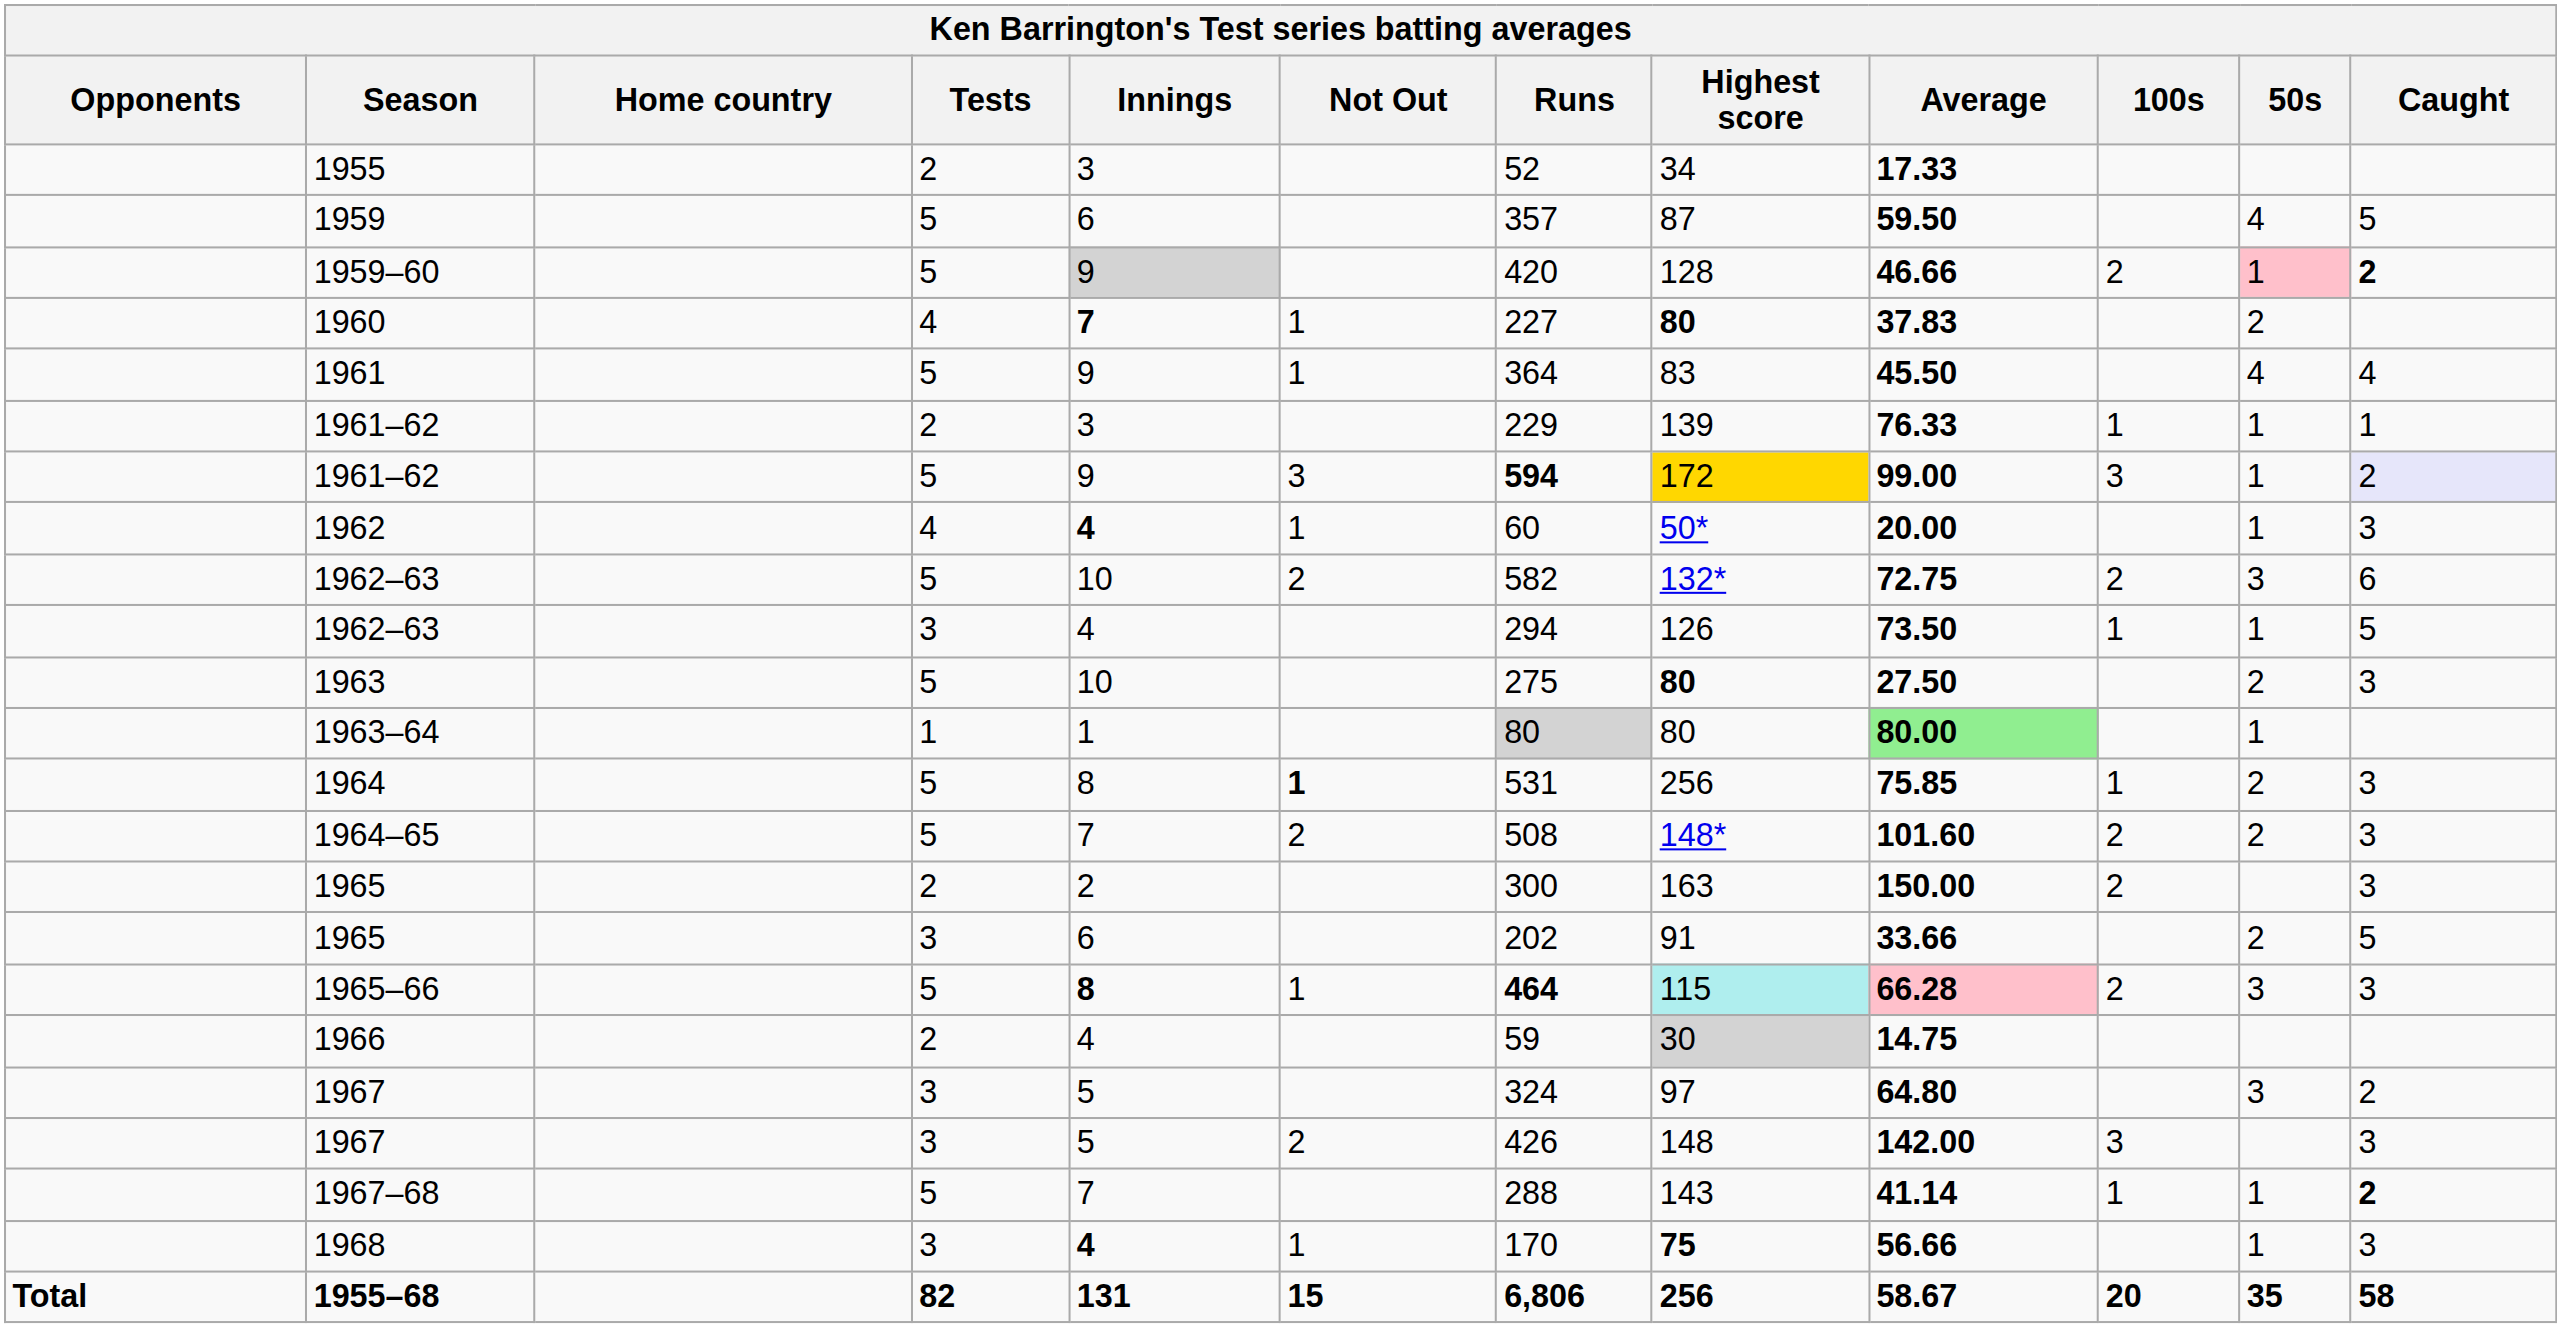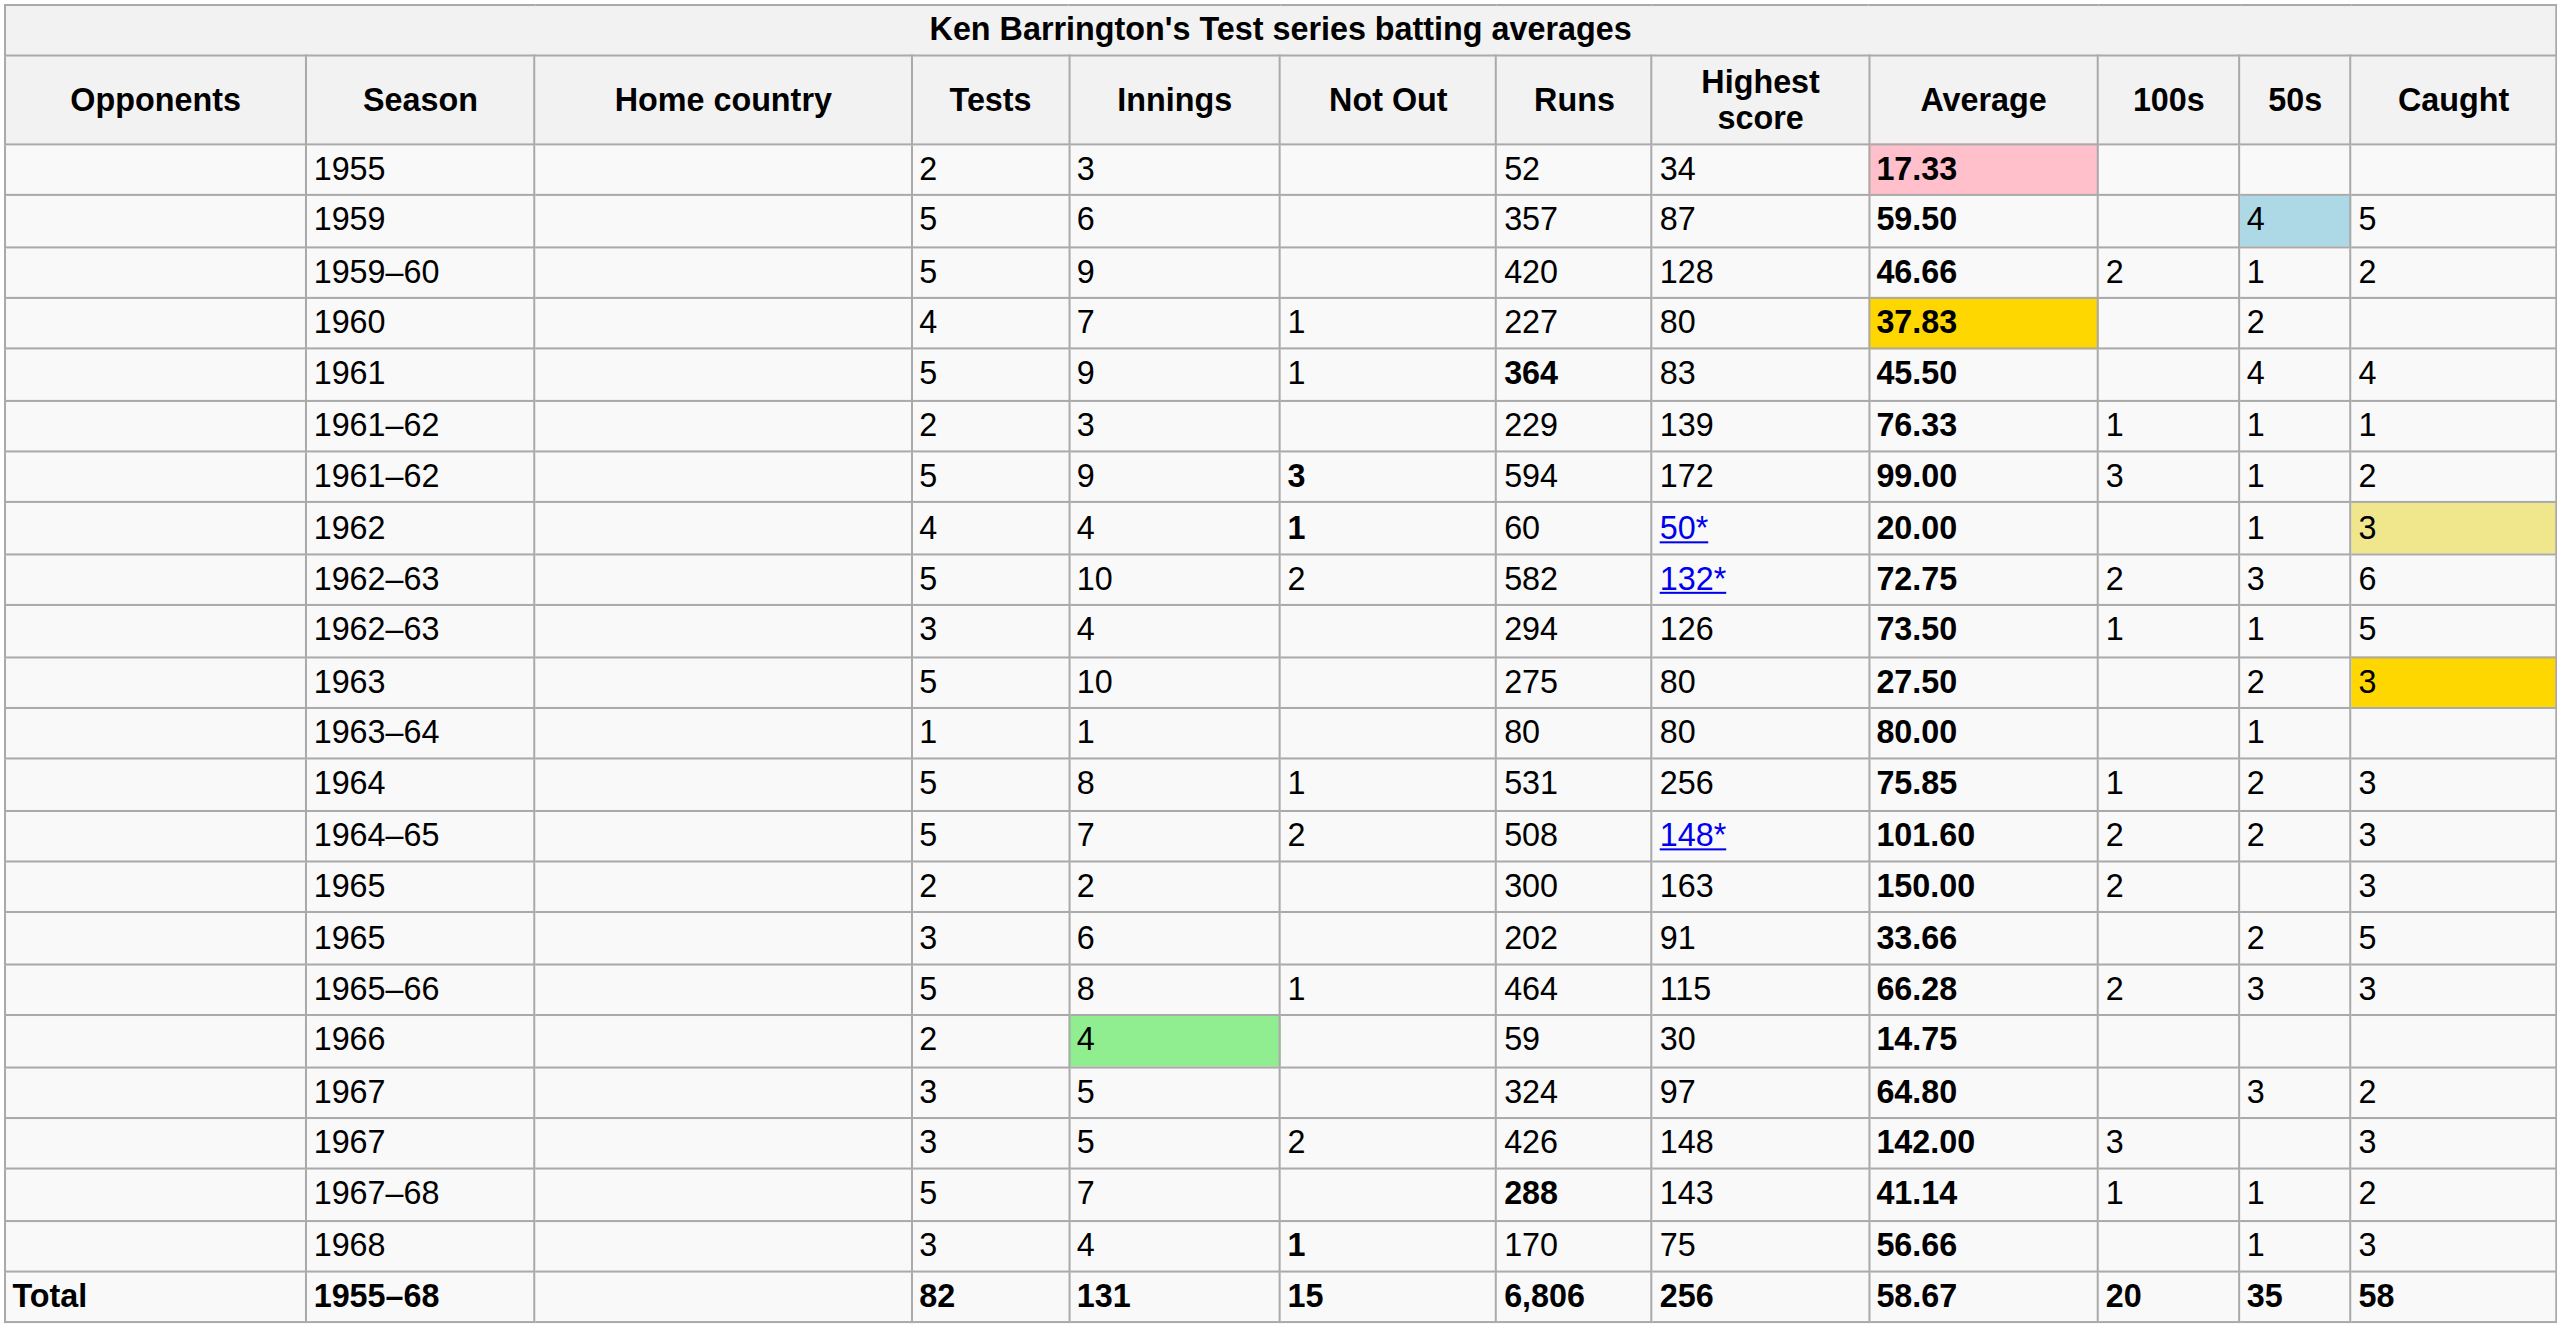(1917, 169) no background -> (1917, 169) pink background
(2256, 220) no background -> (2256, 220) lightblue background
(1086, 271) lightgrey background -> (1086, 271) no background
(2256, 271) pink background -> (2256, 271) no background
(2368, 271) bold -> (2368, 271) normal
(1086, 322) bold -> (1086, 322) normal
(1678, 322) bold -> (1678, 322) normal
(1917, 322) no background -> (1917, 322) gold background
(1531, 374) normal -> (1531, 374) bold
(1297, 476) normal -> (1297, 476) bold
(1531, 476) bold -> (1531, 476) normal
(1687, 476) gold background -> (1687, 476) no background
(2368, 476) lavender background -> (2368, 476) no background
(1086, 527) bold -> (1086, 527) normal
(1297, 527) normal -> (1297, 527) bold
(2368, 527) no background -> (2368, 527) khaki background
(1678, 681) bold -> (1678, 681) normal
(2368, 681) no background -> (2368, 681) gold background
(1522, 732) lightgrey background -> (1522, 732) no background
(1917, 732) lightgreen background -> (1917, 732) no background
(1297, 784) bold -> (1297, 784) normal
(1086, 989) bold -> (1086, 989) normal
(1531, 989) bold -> (1531, 989) normal
(1685, 989) paleturquoise background -> (1685, 989) no background
(1917, 989) pink background -> (1917, 989) no background
(1086, 1040) no background -> (1086, 1040) lightgreen background
(1678, 1040) lightgrey background -> (1678, 1040) no background
(1531, 1194) normal -> (1531, 1194) bold
(2368, 1194) bold -> (2368, 1194) normal
(1086, 1245) bold -> (1086, 1245) normal
(1297, 1245) normal -> (1297, 1245) bold
(1678, 1245) bold -> (1678, 1245) normal
